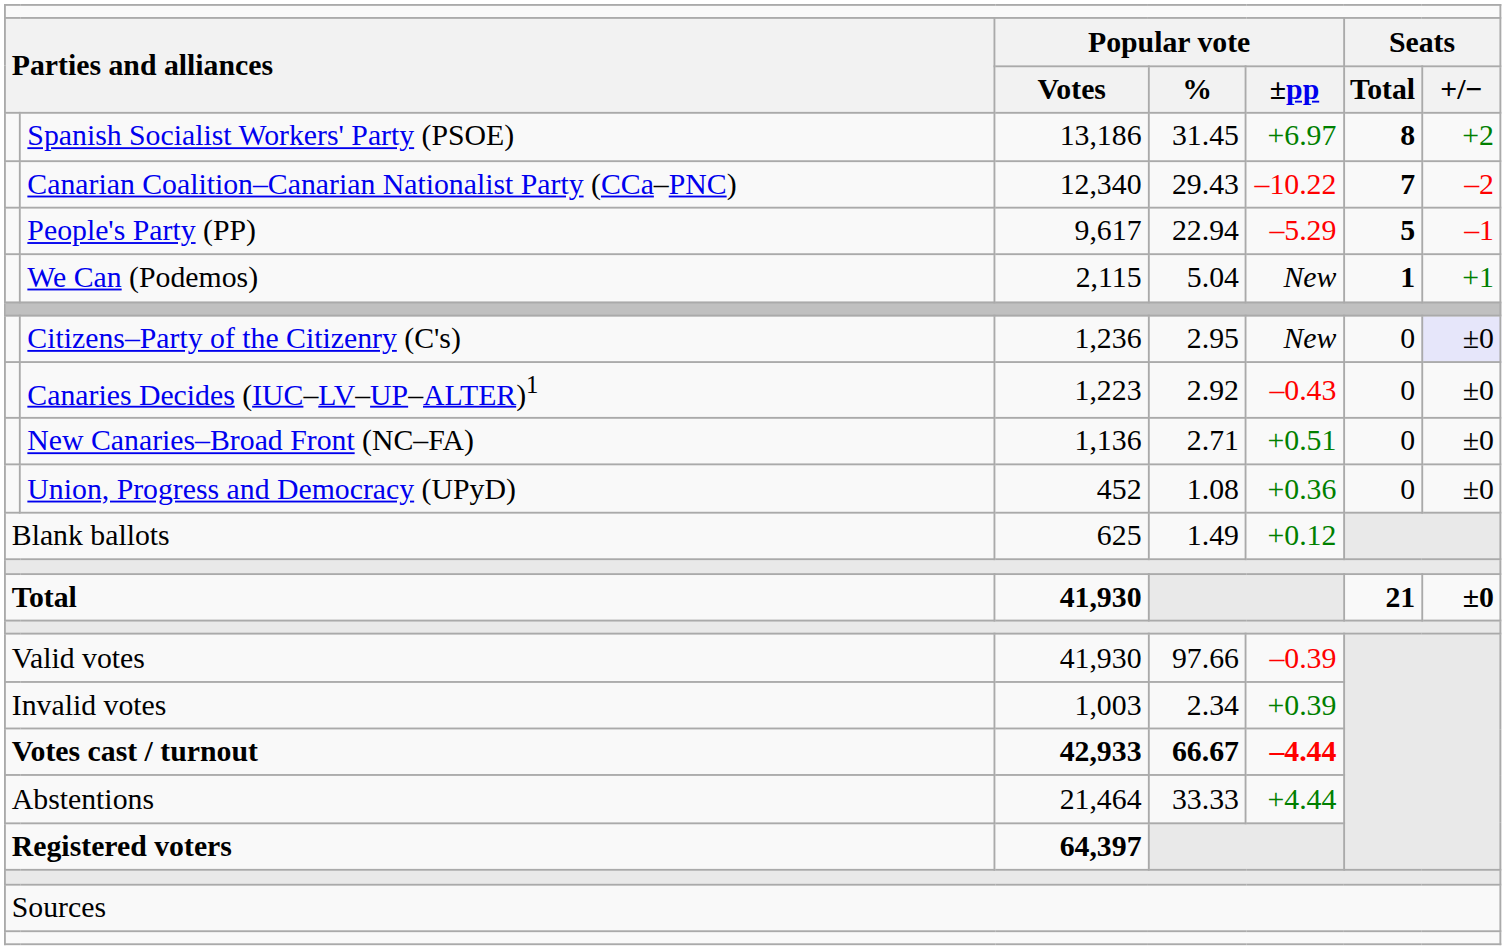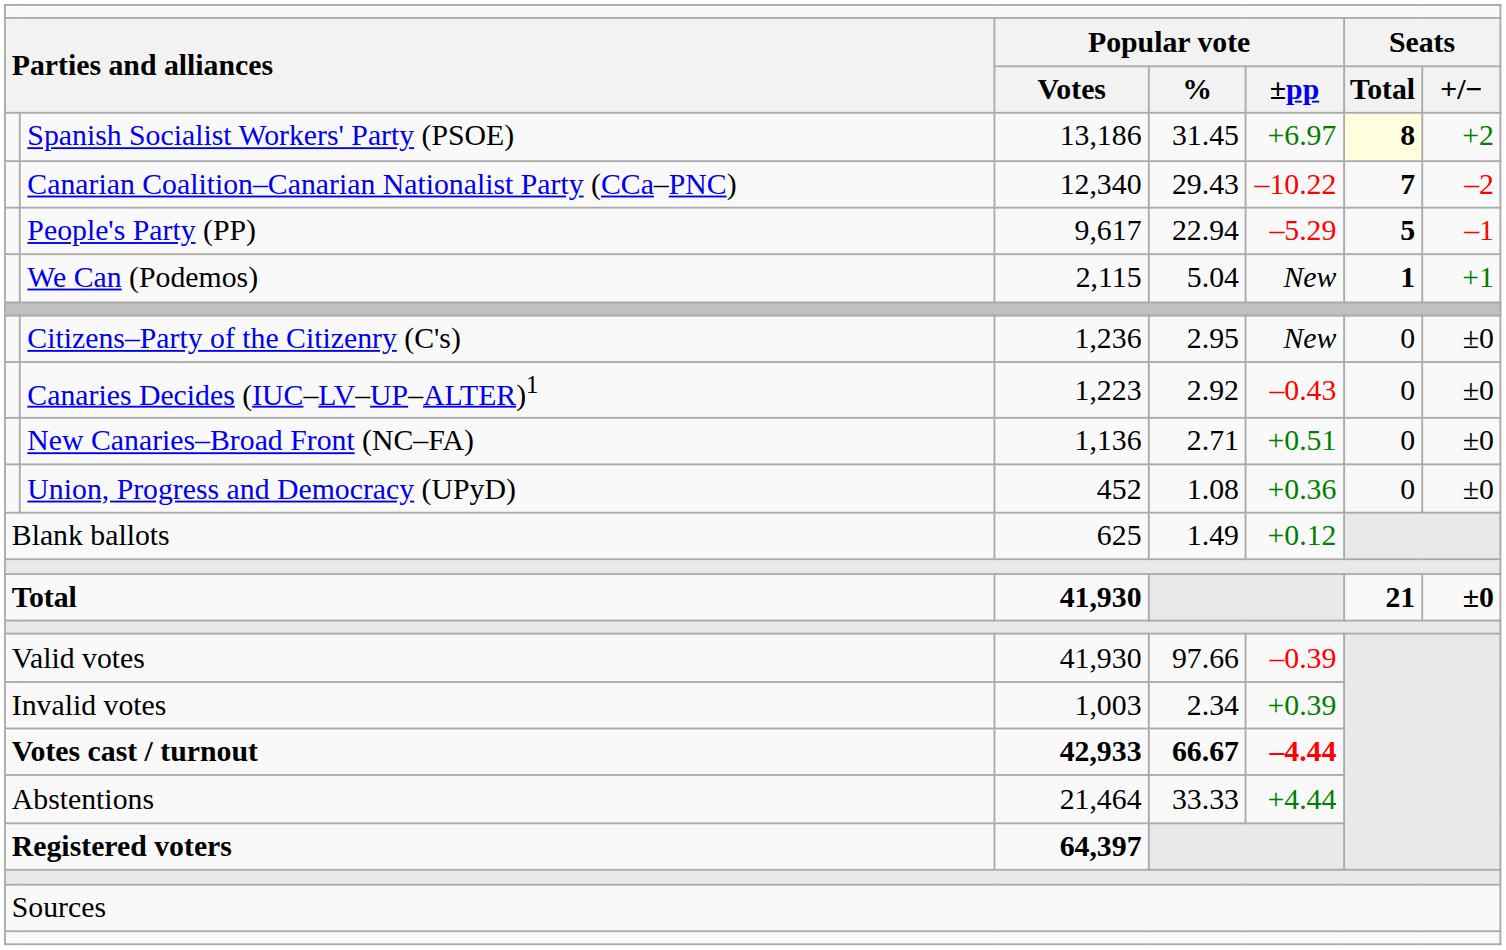(1408, 136) no background -> (1408, 136) lightyellow background
(1478, 338) lavender background -> (1478, 338) no background
